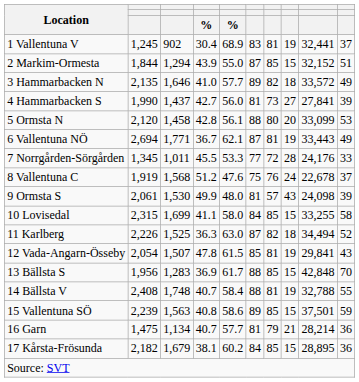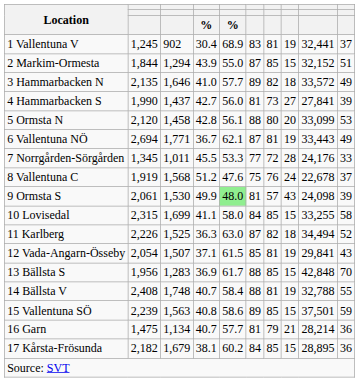(233, 196) no background -> (233, 196) lightgreen background
(206, 253) 47.8 -> (206, 253) 37.1
